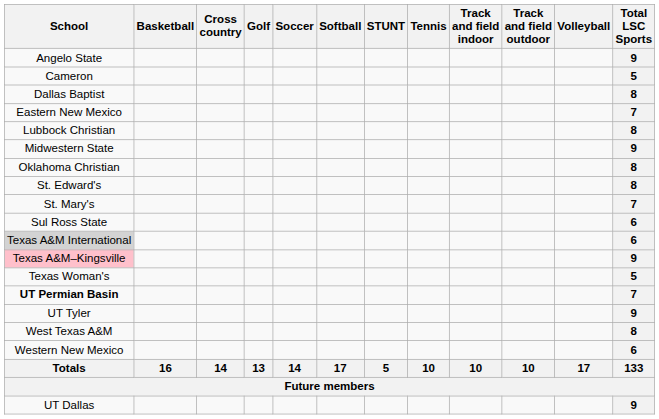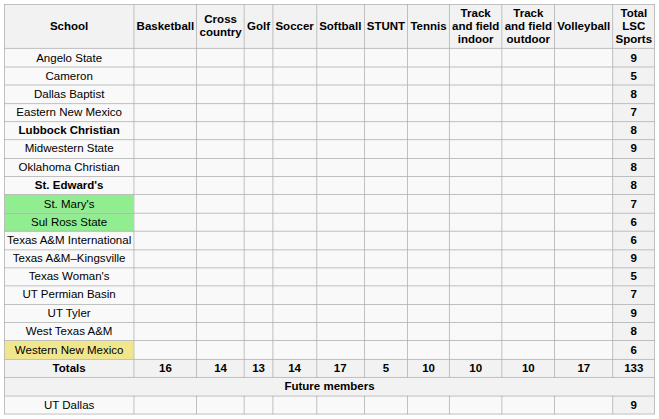(69, 130) normal -> (69, 130) bold
(69, 185) normal -> (69, 185) bold
(69, 203) no background -> (69, 203) lightgreen background
(69, 222) no background -> (69, 222) lightgreen background
(69, 240) lightgrey background -> (69, 240) no background
(69, 258) pink background -> (69, 258) no background
(69, 295) bold -> (69, 295) normal
(69, 350) no background -> (69, 350) khaki background
